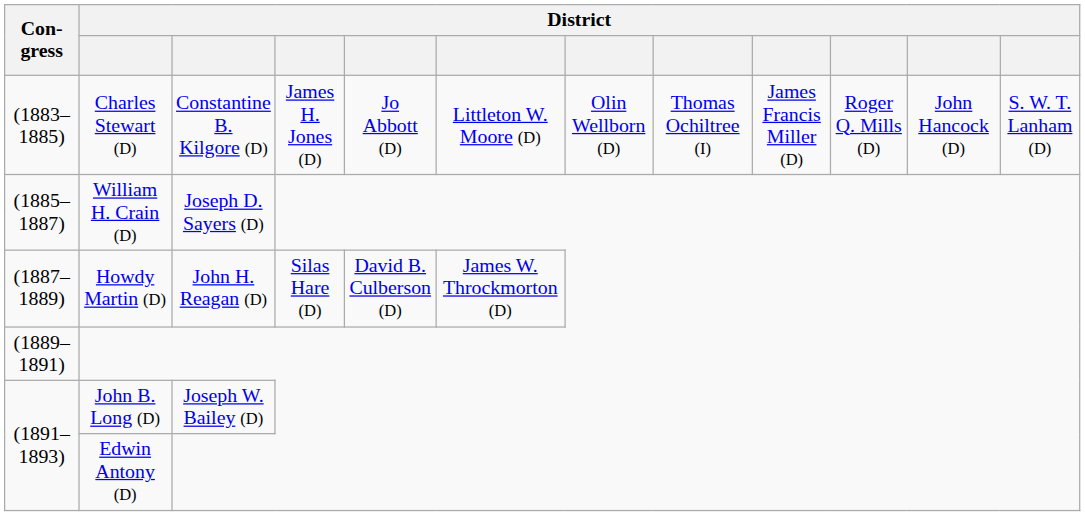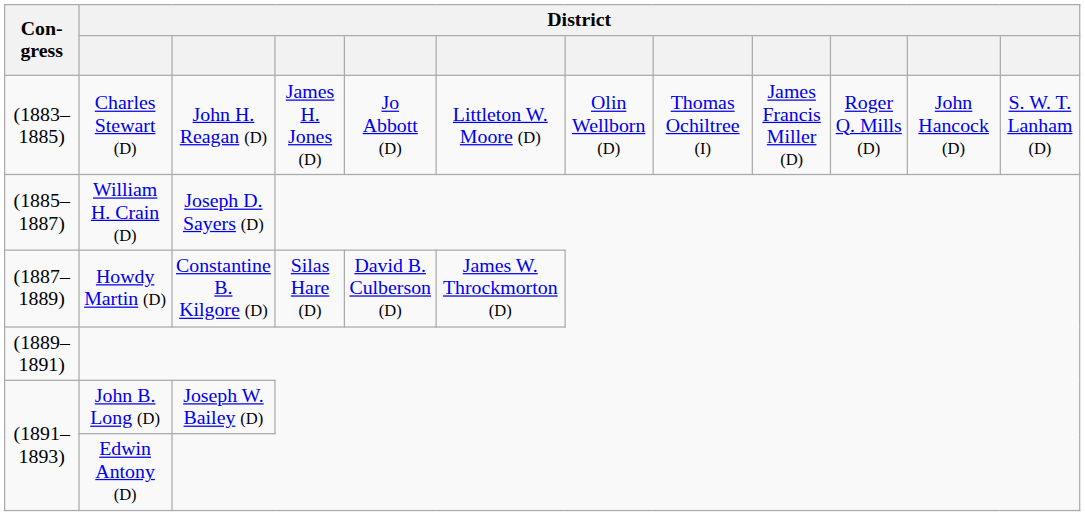(223, 124) Constantine B. Kilgore (D) -> (223, 124) John H. Reagan (D)
(223, 288) John H. Reagan (D) -> (223, 288) Constantine B. Kilgore (D)
